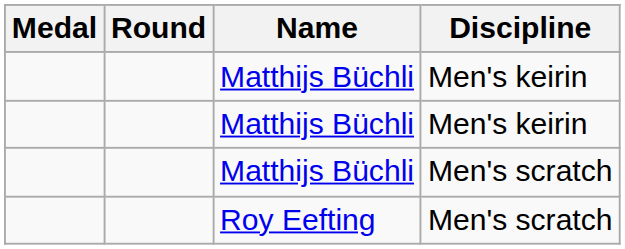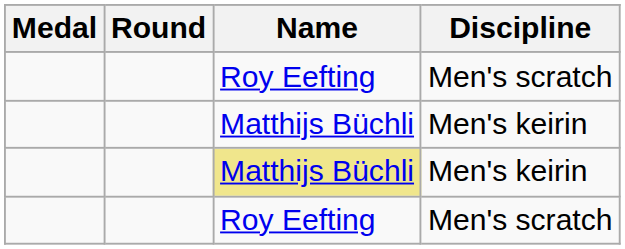(317, 76) Matthijs Büchli -> (298, 76) Roy Eefting
(508, 76) Men's keirin -> (520, 76) Men's scratch
(317, 171) no background -> (317, 171) khaki background
(520, 171) Men's scratch -> (508, 171) Men's keirin
